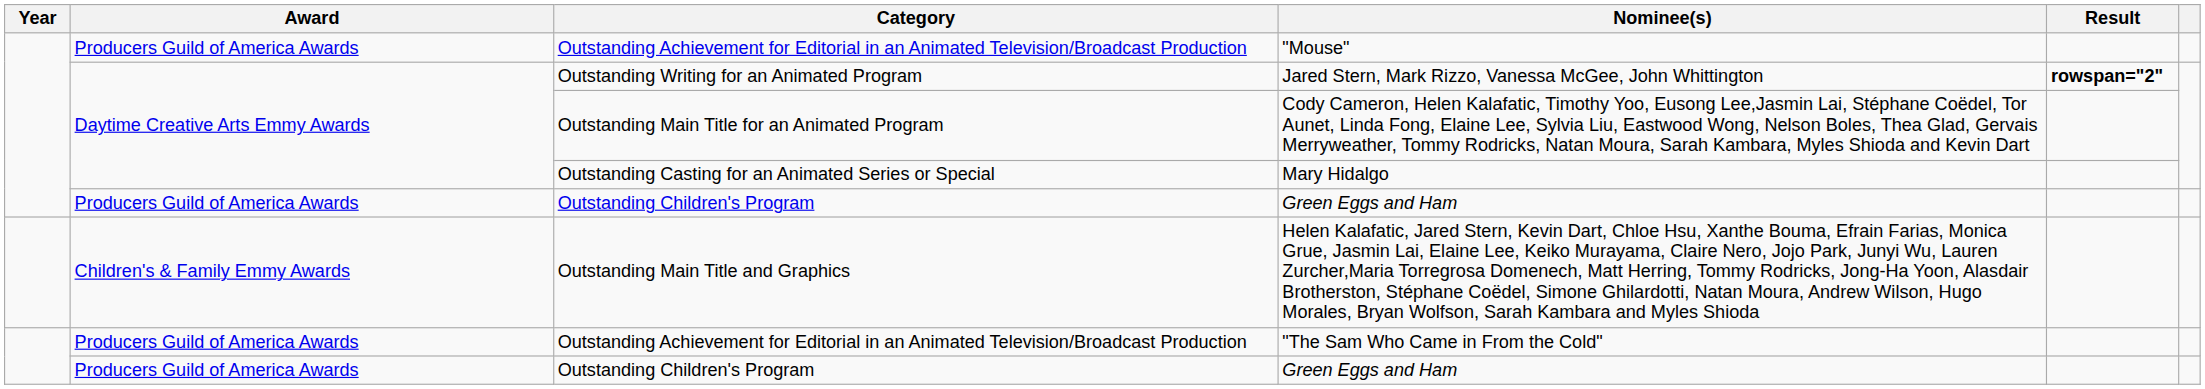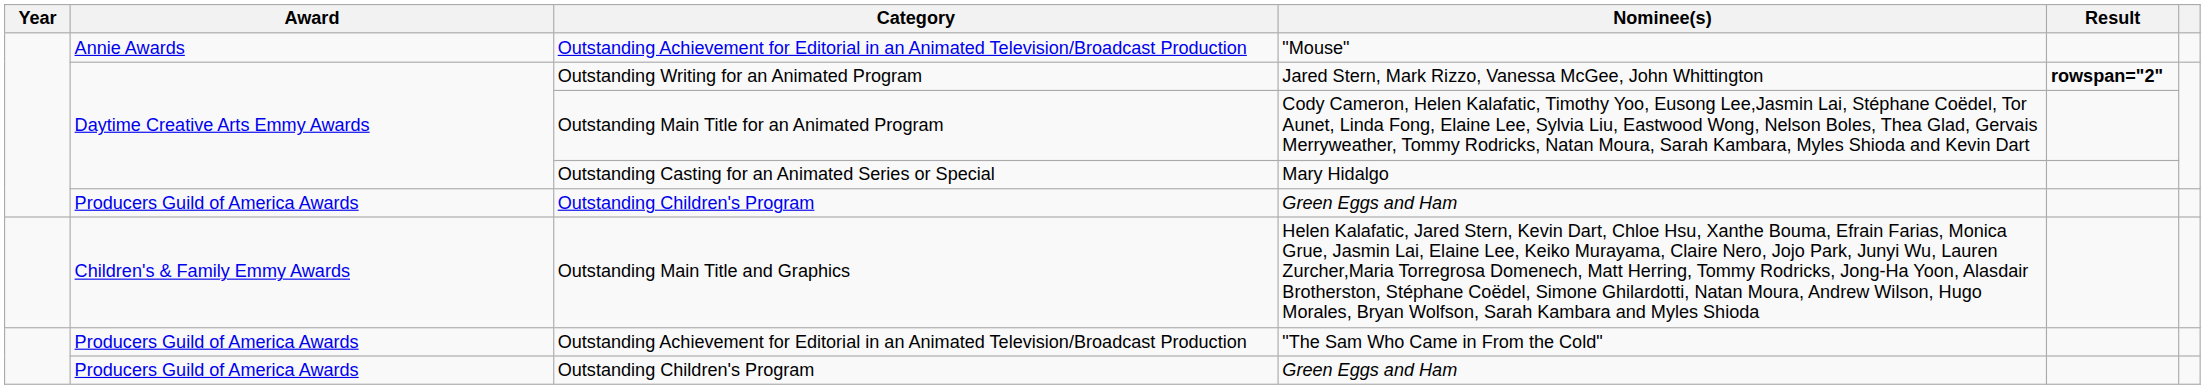(217, 47) Producers Guild of America Awards -> (130, 47) Annie Awards
